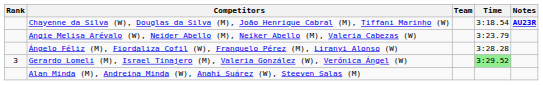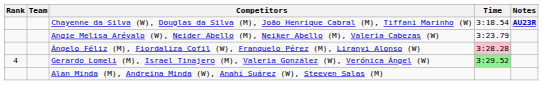columns swapped: (463, 11) <-> (239, 11)
(493, 49) no background -> (493, 49) pink background
(16, 61) 3 -> (16, 61) 4
